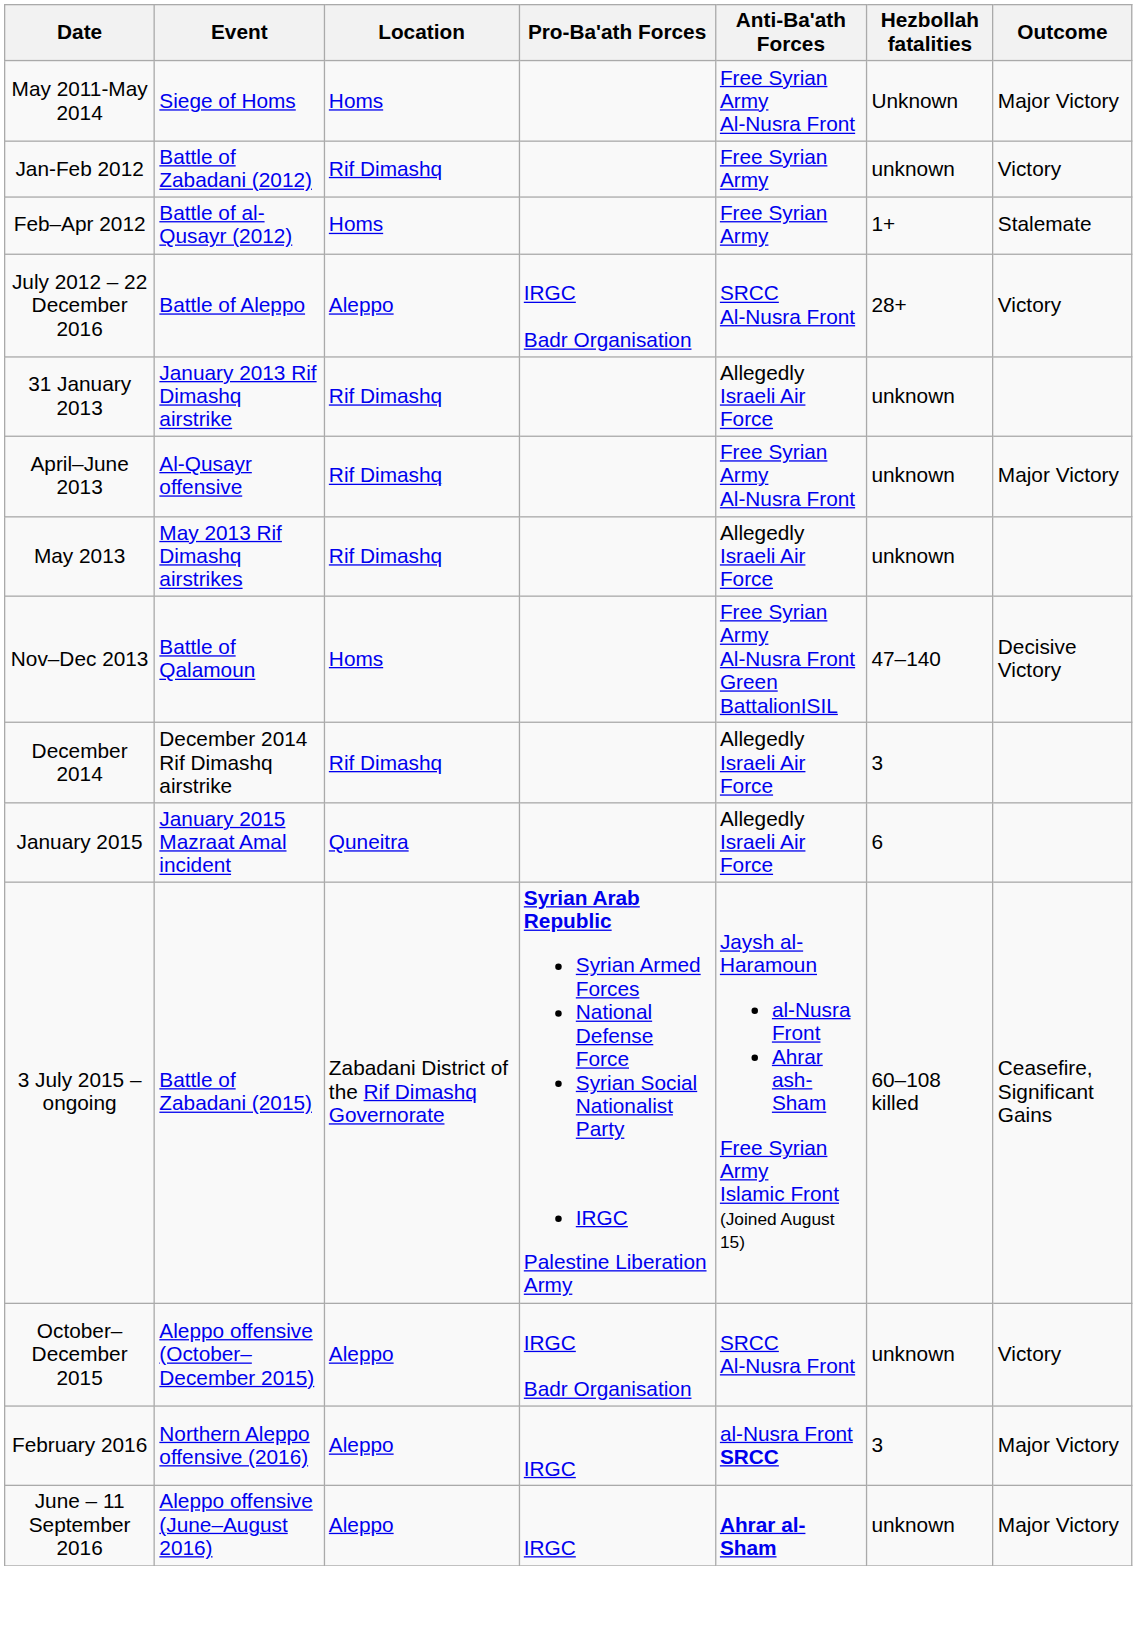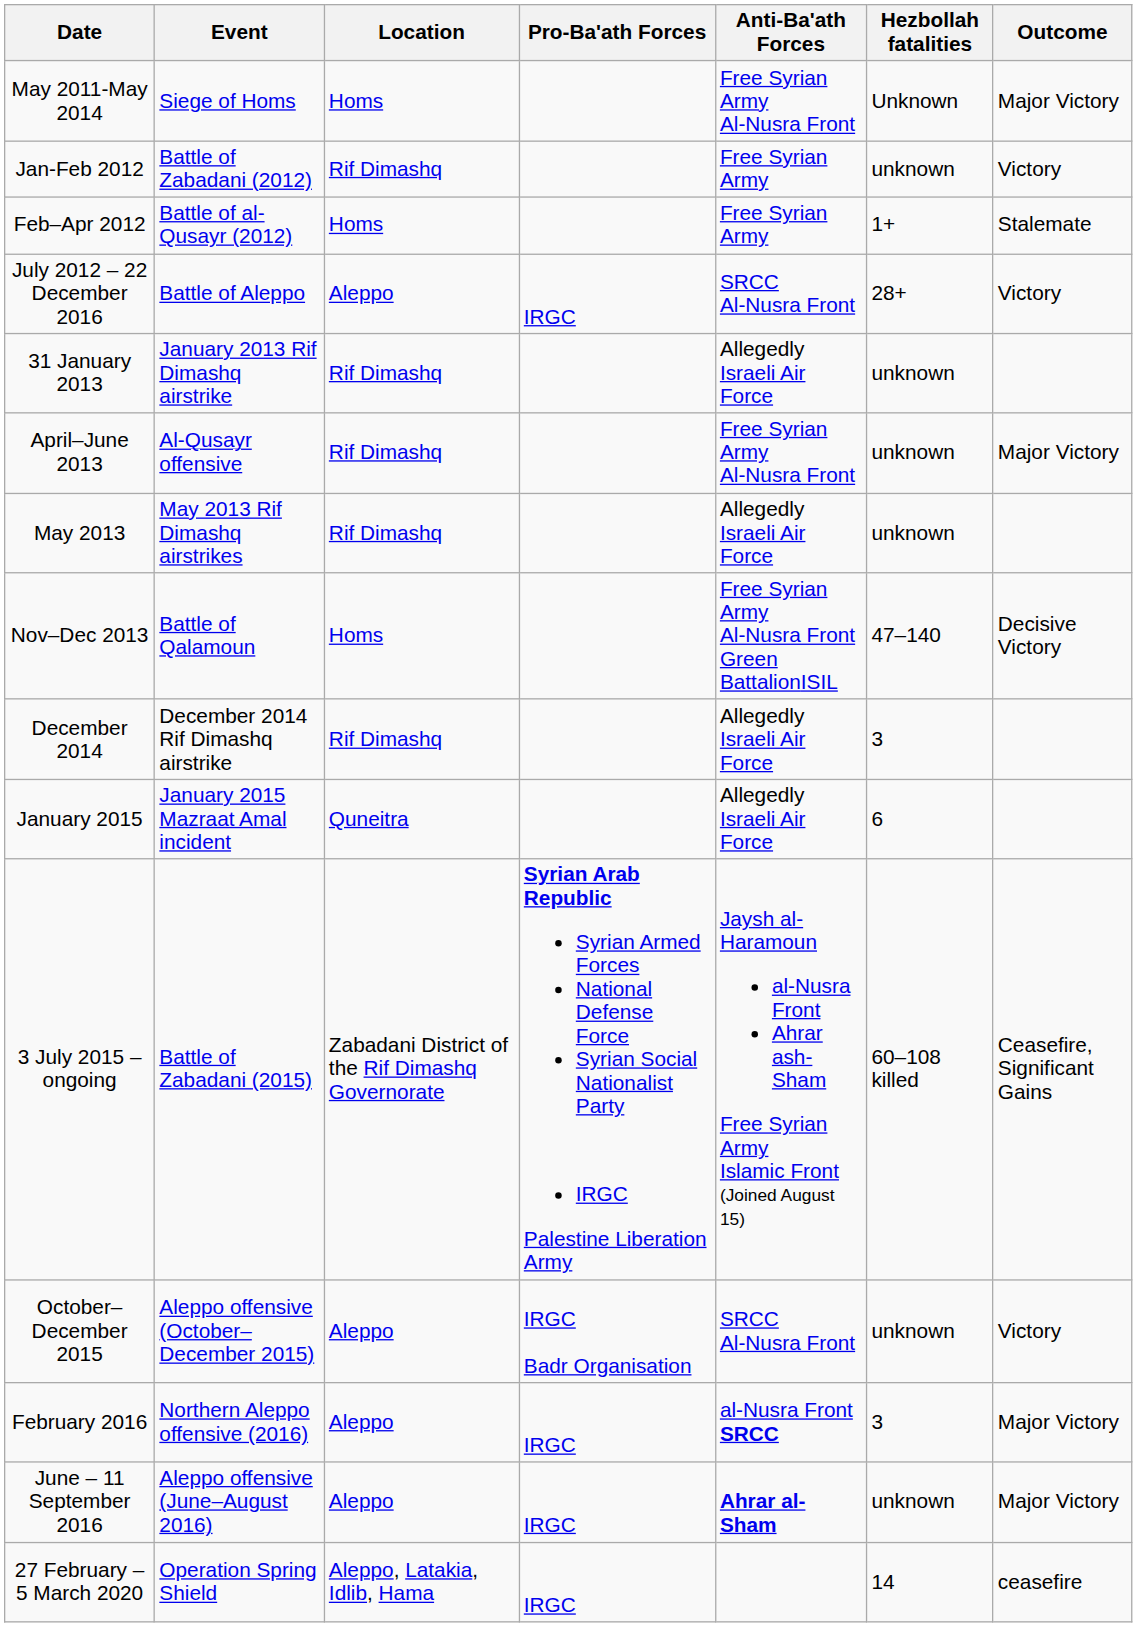(608, 316) IRGC Badr Organisation -> (550, 316) IRGC
+ row: (80, 1581)
